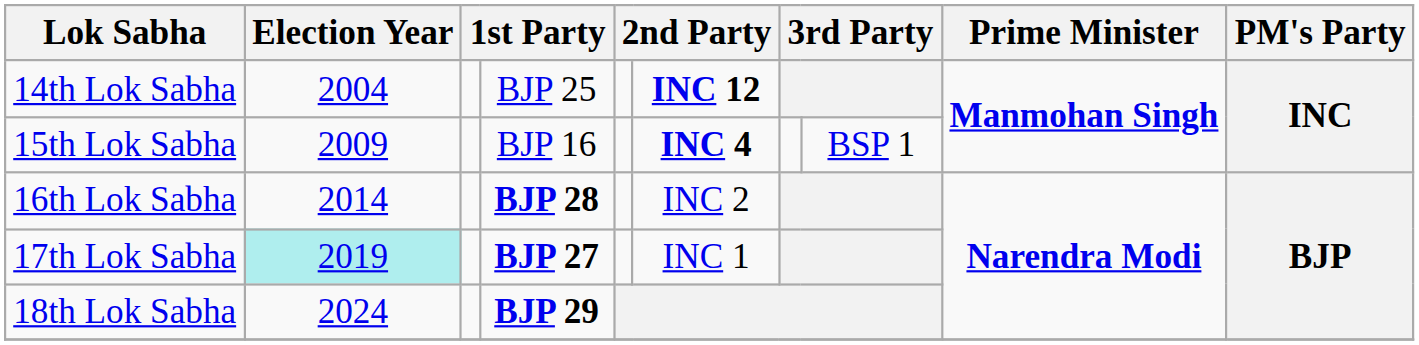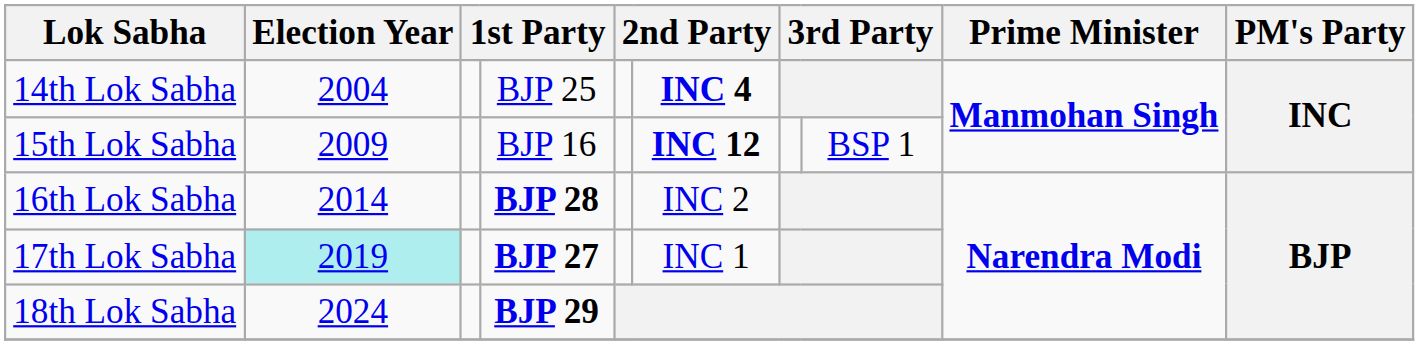(706, 88) INC 12 -> (706, 88) INC 4
(706, 144) INC 4 -> (706, 144) INC 12
